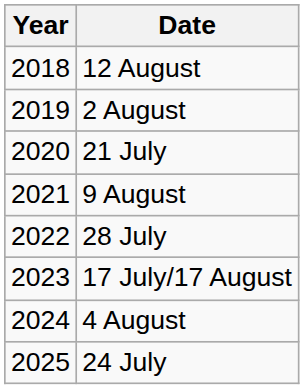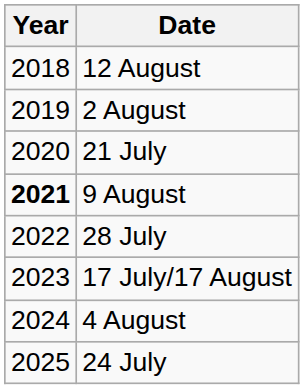(40, 194) normal -> (40, 194) bold
